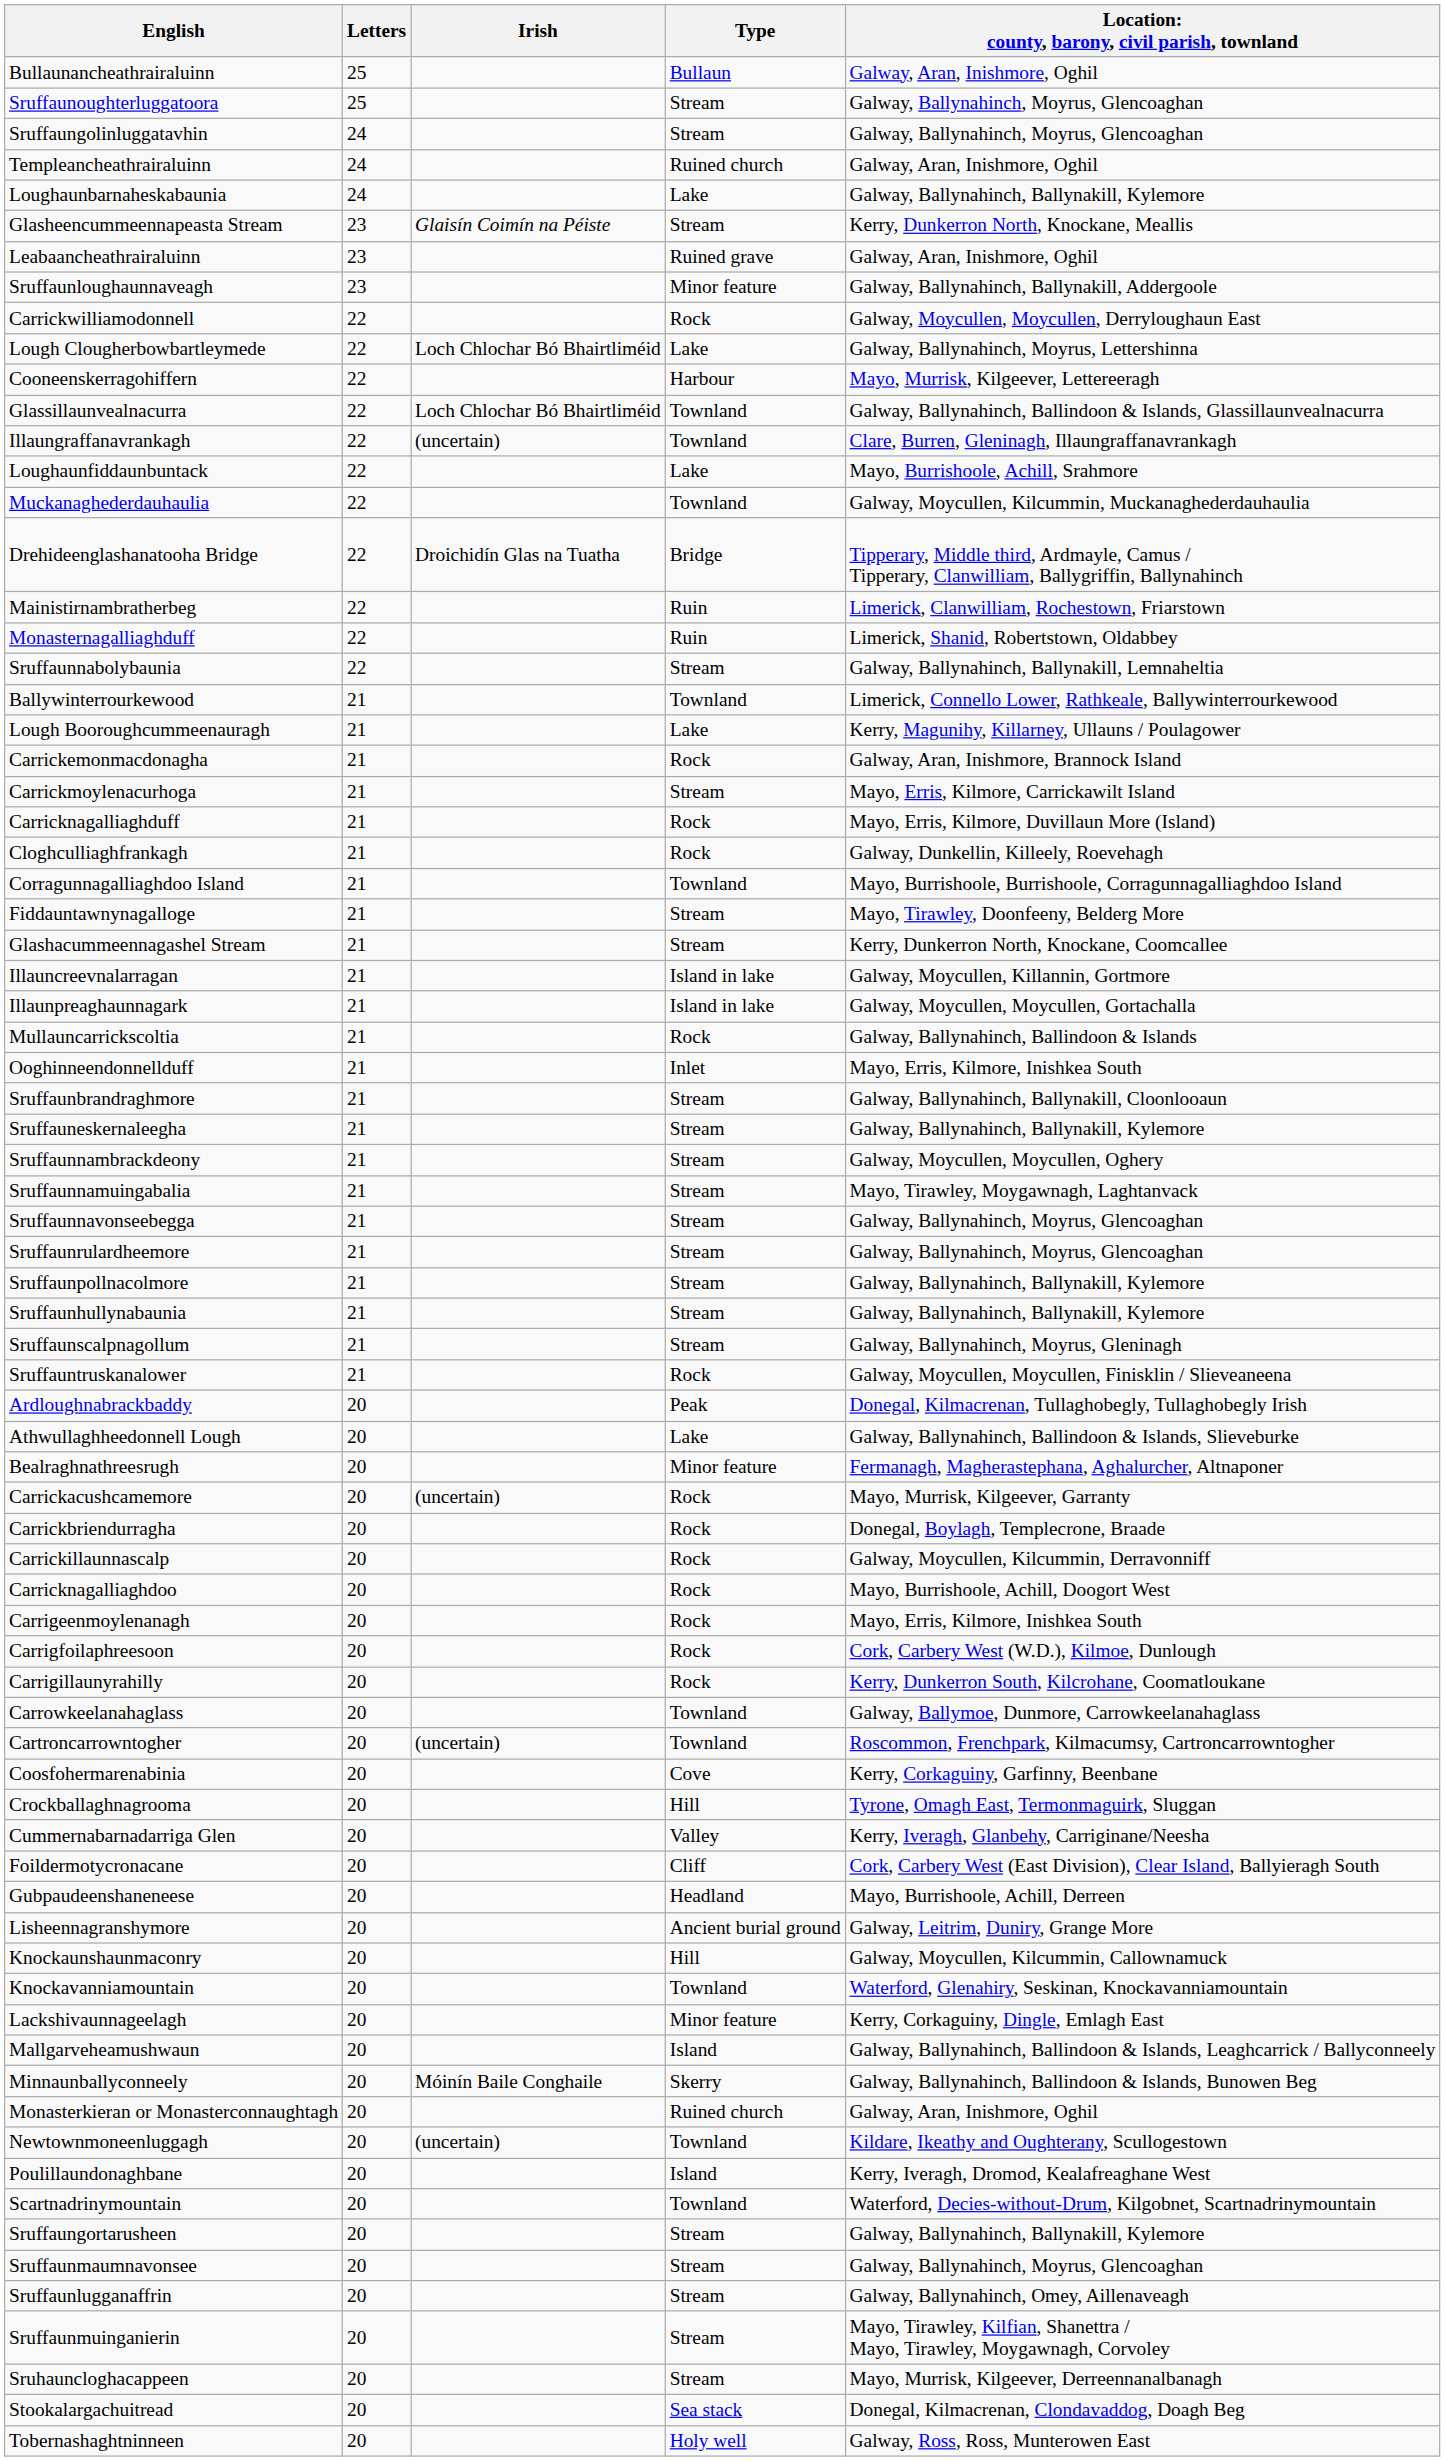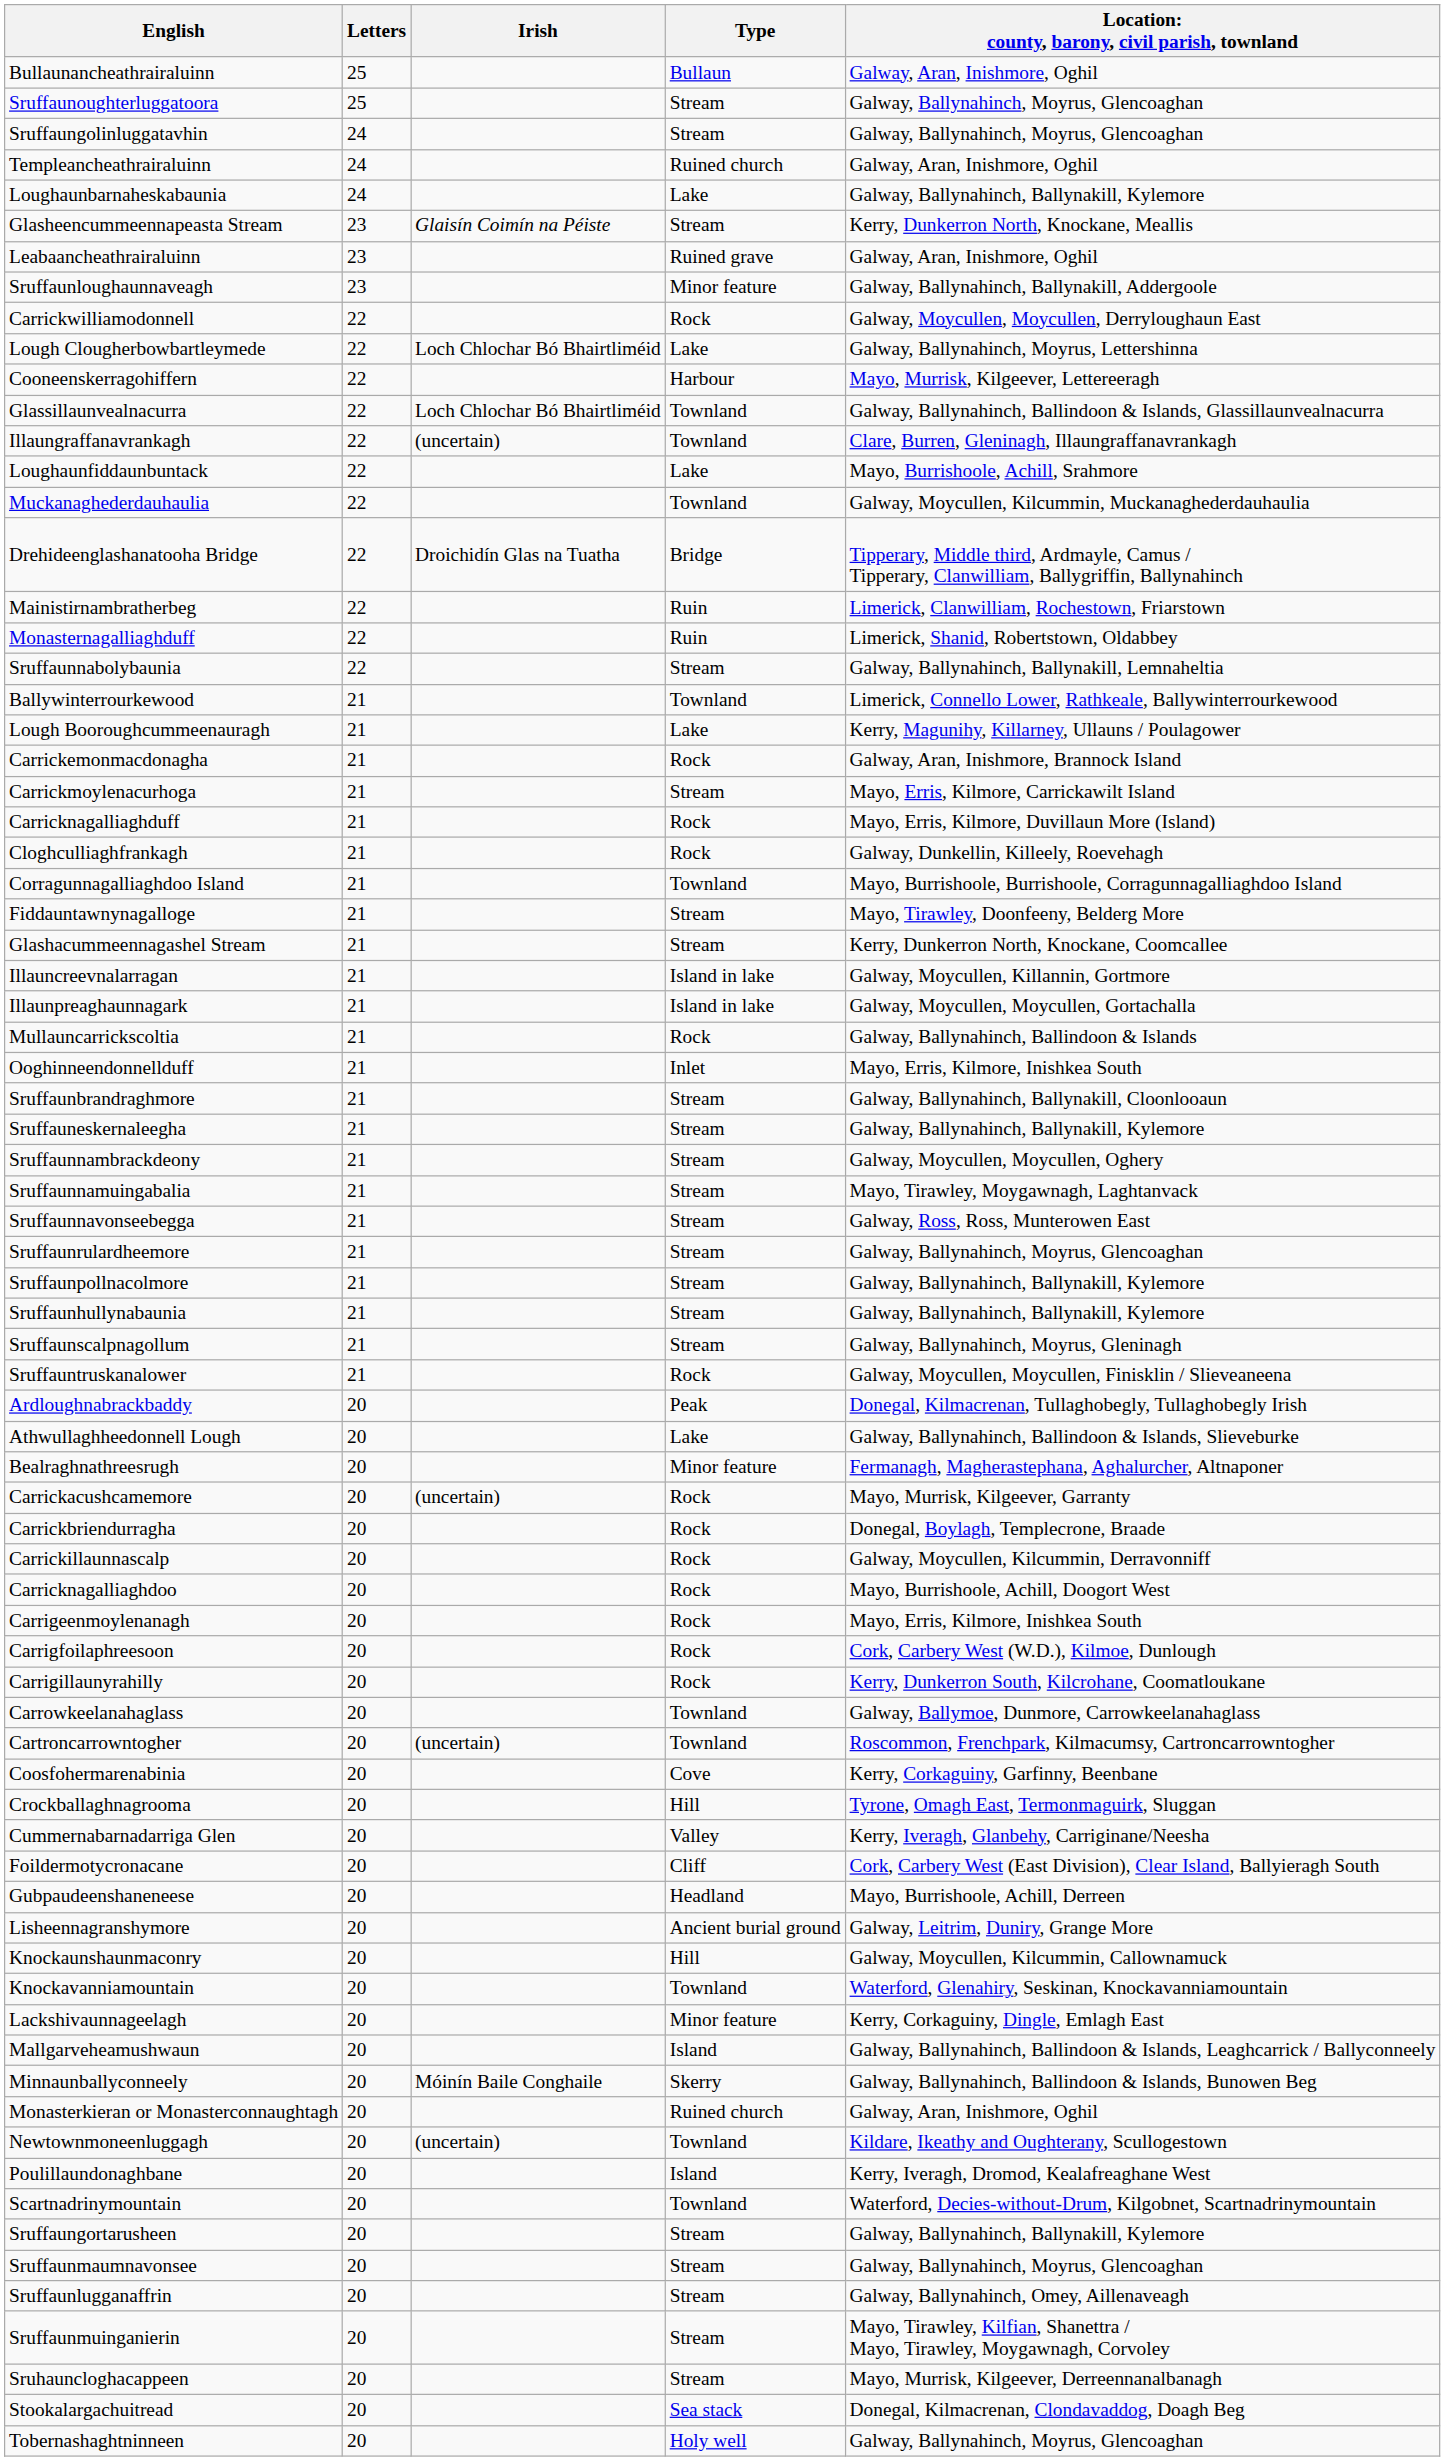(1026, 1221) Galway, Ballynahinch, Moyrus, Glencoaghan -> (1000, 1221) Galway, Ross, Ross, Munterowen East
(1000, 2440) Galway, Ross, Ross, Munterowen East -> (1026, 2440) Galway, Ballynahinch, Moyrus, Glencoaghan
